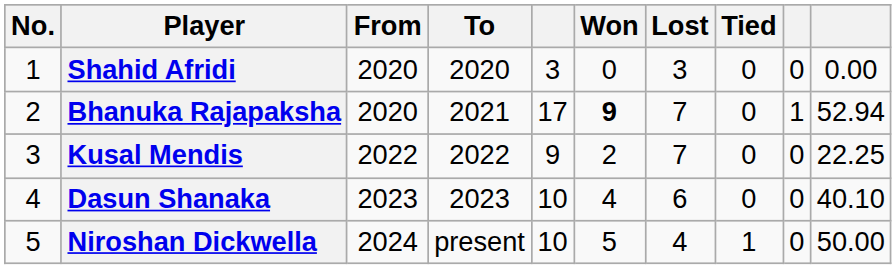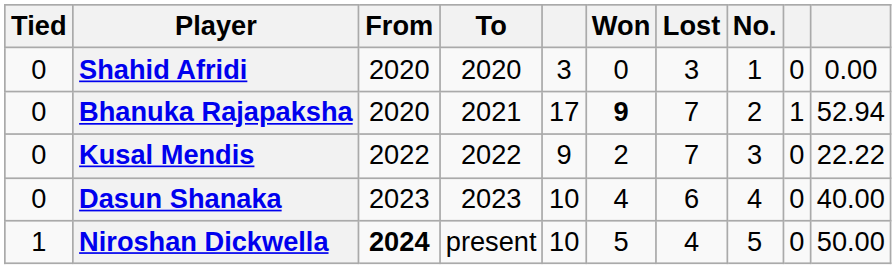columns swapped: (33, 26) <-> (749, 26)
(851, 155) 22.25 -> (851, 155) 22.22
(851, 198) 40.10 -> (851, 198) 40.00
(388, 241) normal -> (399, 241) bold
